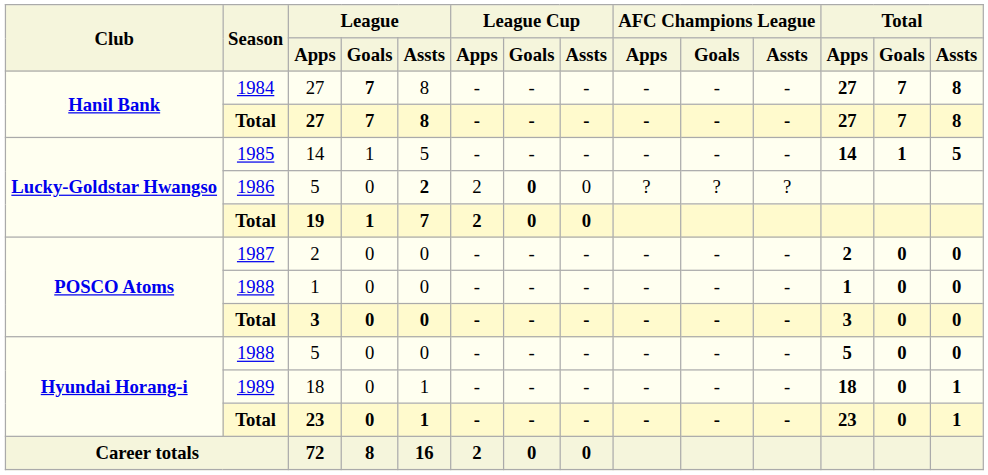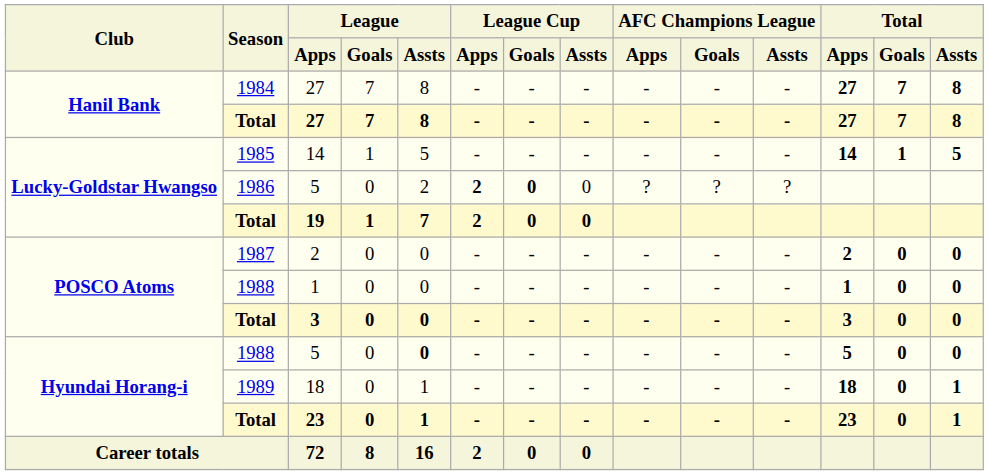(370, 87) bold -> (370, 87) normal
(424, 187) bold -> (424, 187) normal
(477, 187) normal -> (477, 187) bold
(424, 353) normal -> (424, 353) bold
